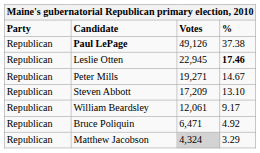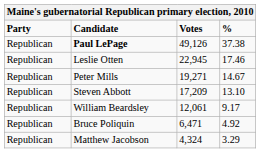(233, 60) bold -> (233, 60) normal
(191, 140) lightgrey background -> (191, 140) no background
